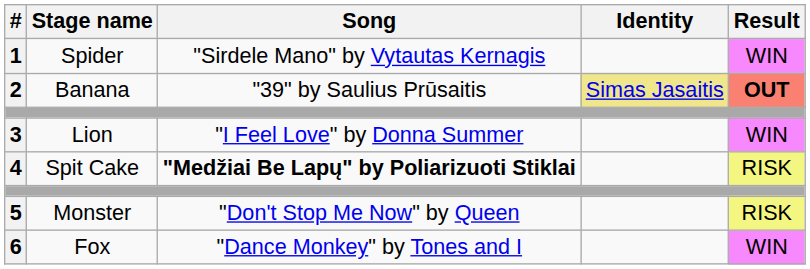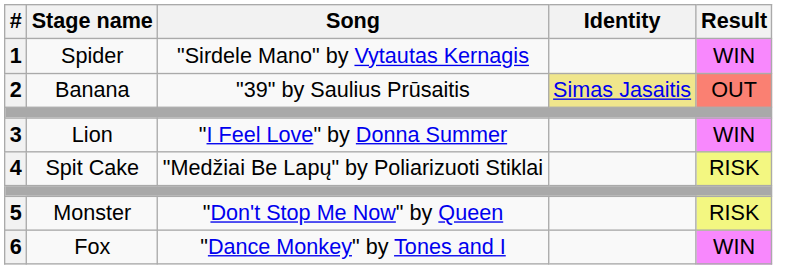(767, 90) bold -> (734, 90) normal
(369, 168) bold -> (353, 168) normal
